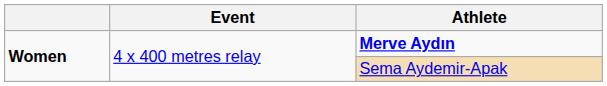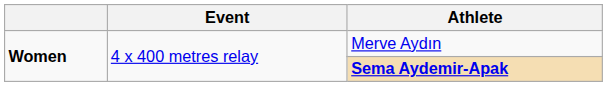(407, 44) bold -> (396, 44) normal
(433, 69) normal -> (430, 69) bold
